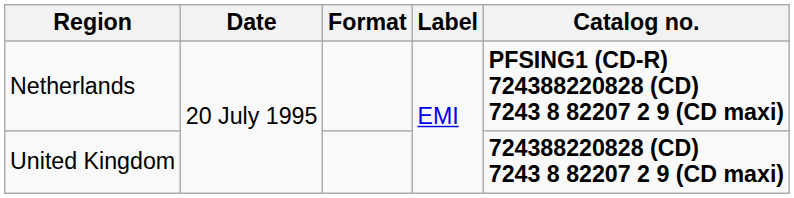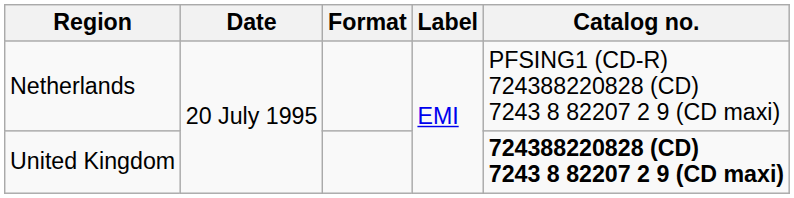(636, 85) bold -> (634, 85) normal
